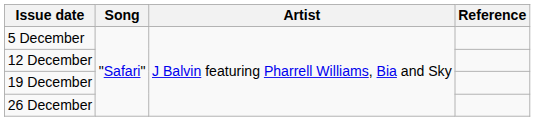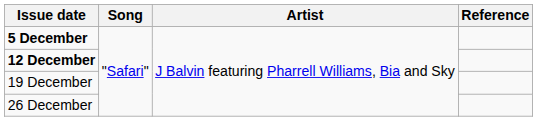(46, 37) normal -> (48, 37) bold
(50, 60) normal -> (52, 60) bold
